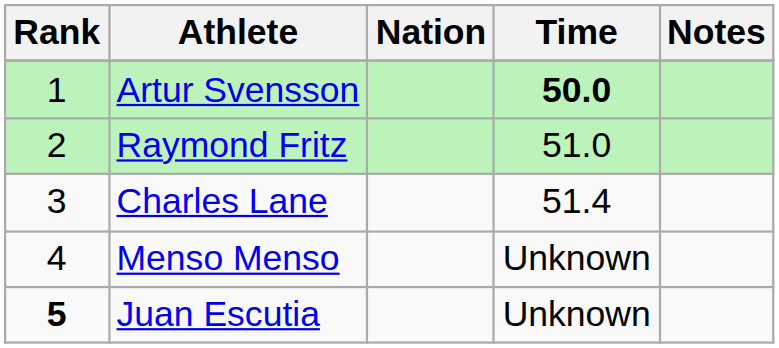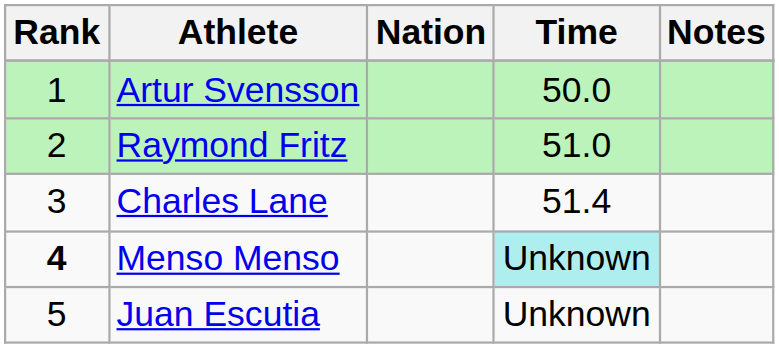(577, 88) bold -> (577, 88) normal
(57, 257) normal -> (57, 257) bold
(577, 257) no background -> (577, 257) paleturquoise background
(57, 314) bold -> (57, 314) normal
